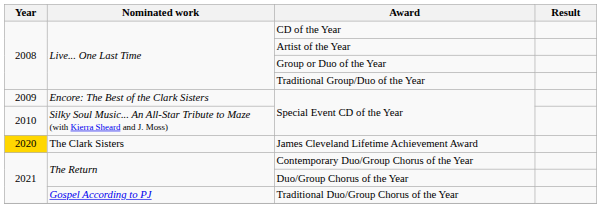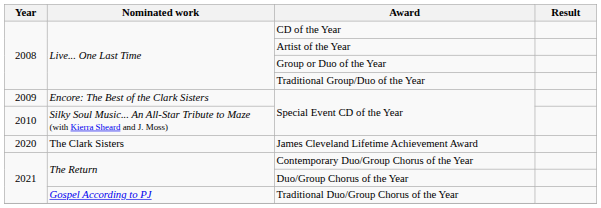(26, 144) gold background -> (26, 144) no background
